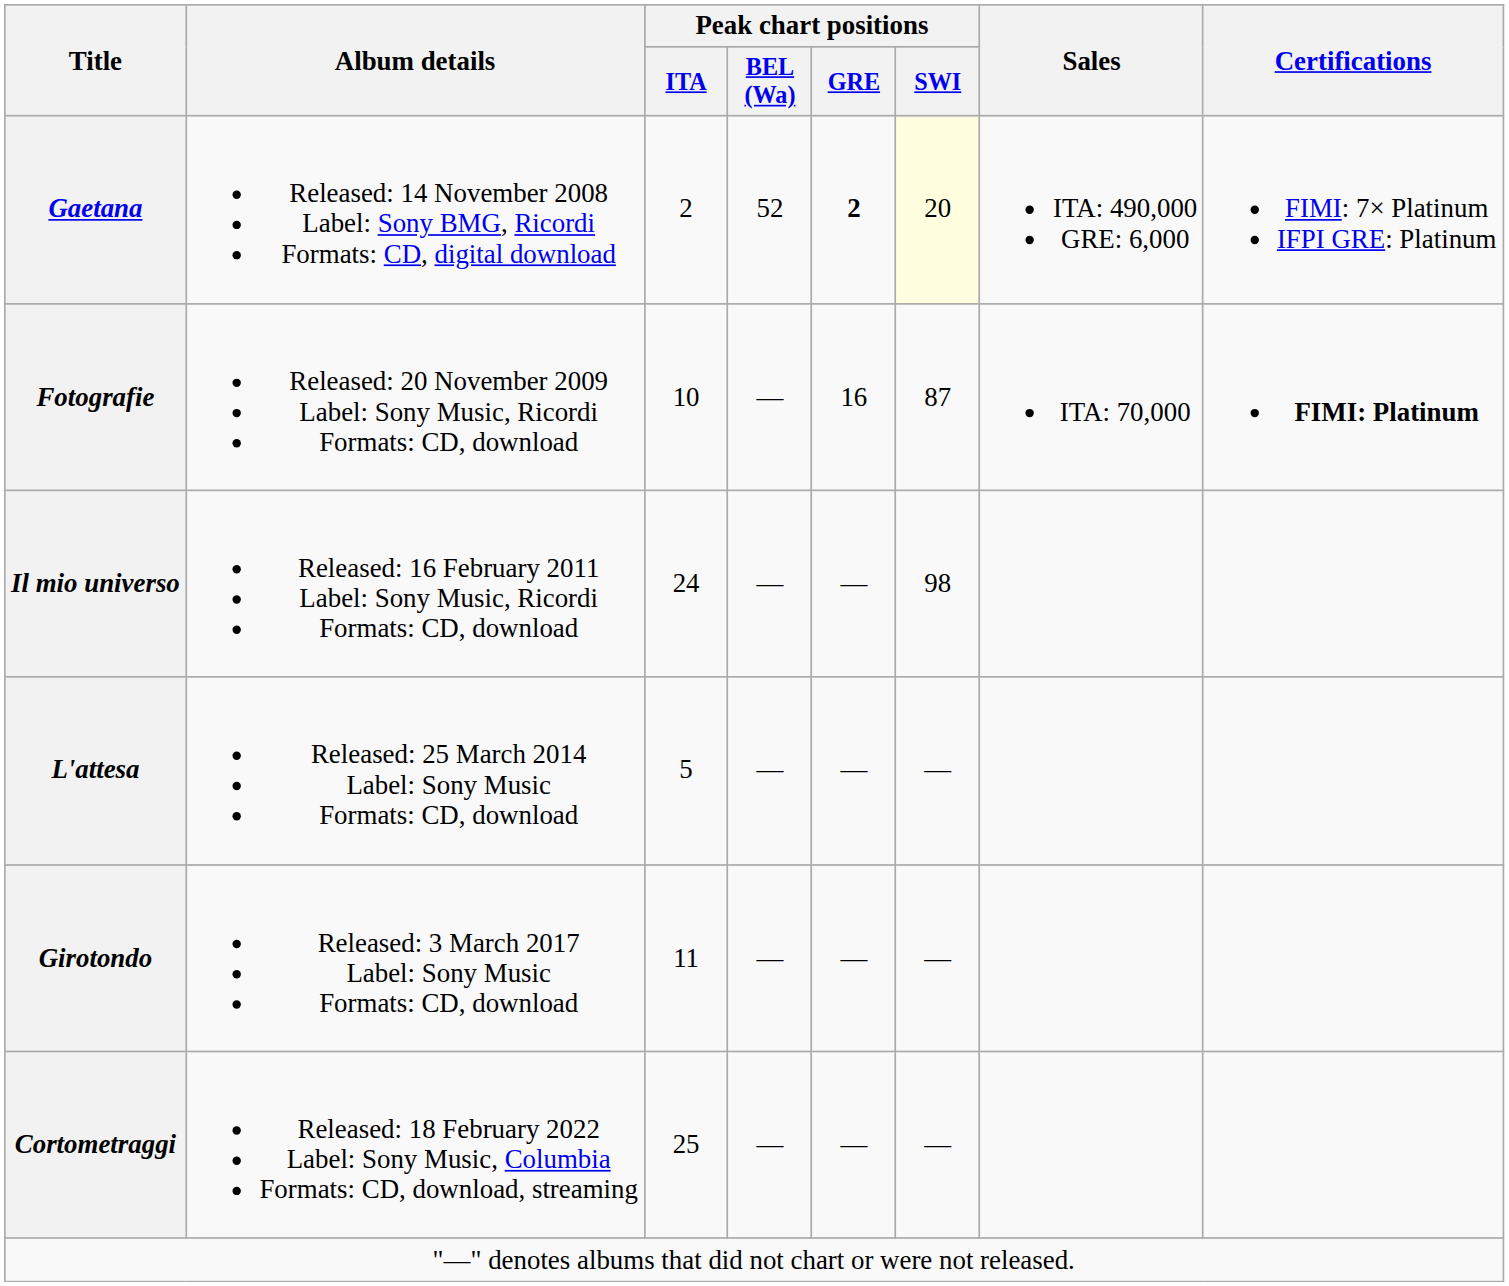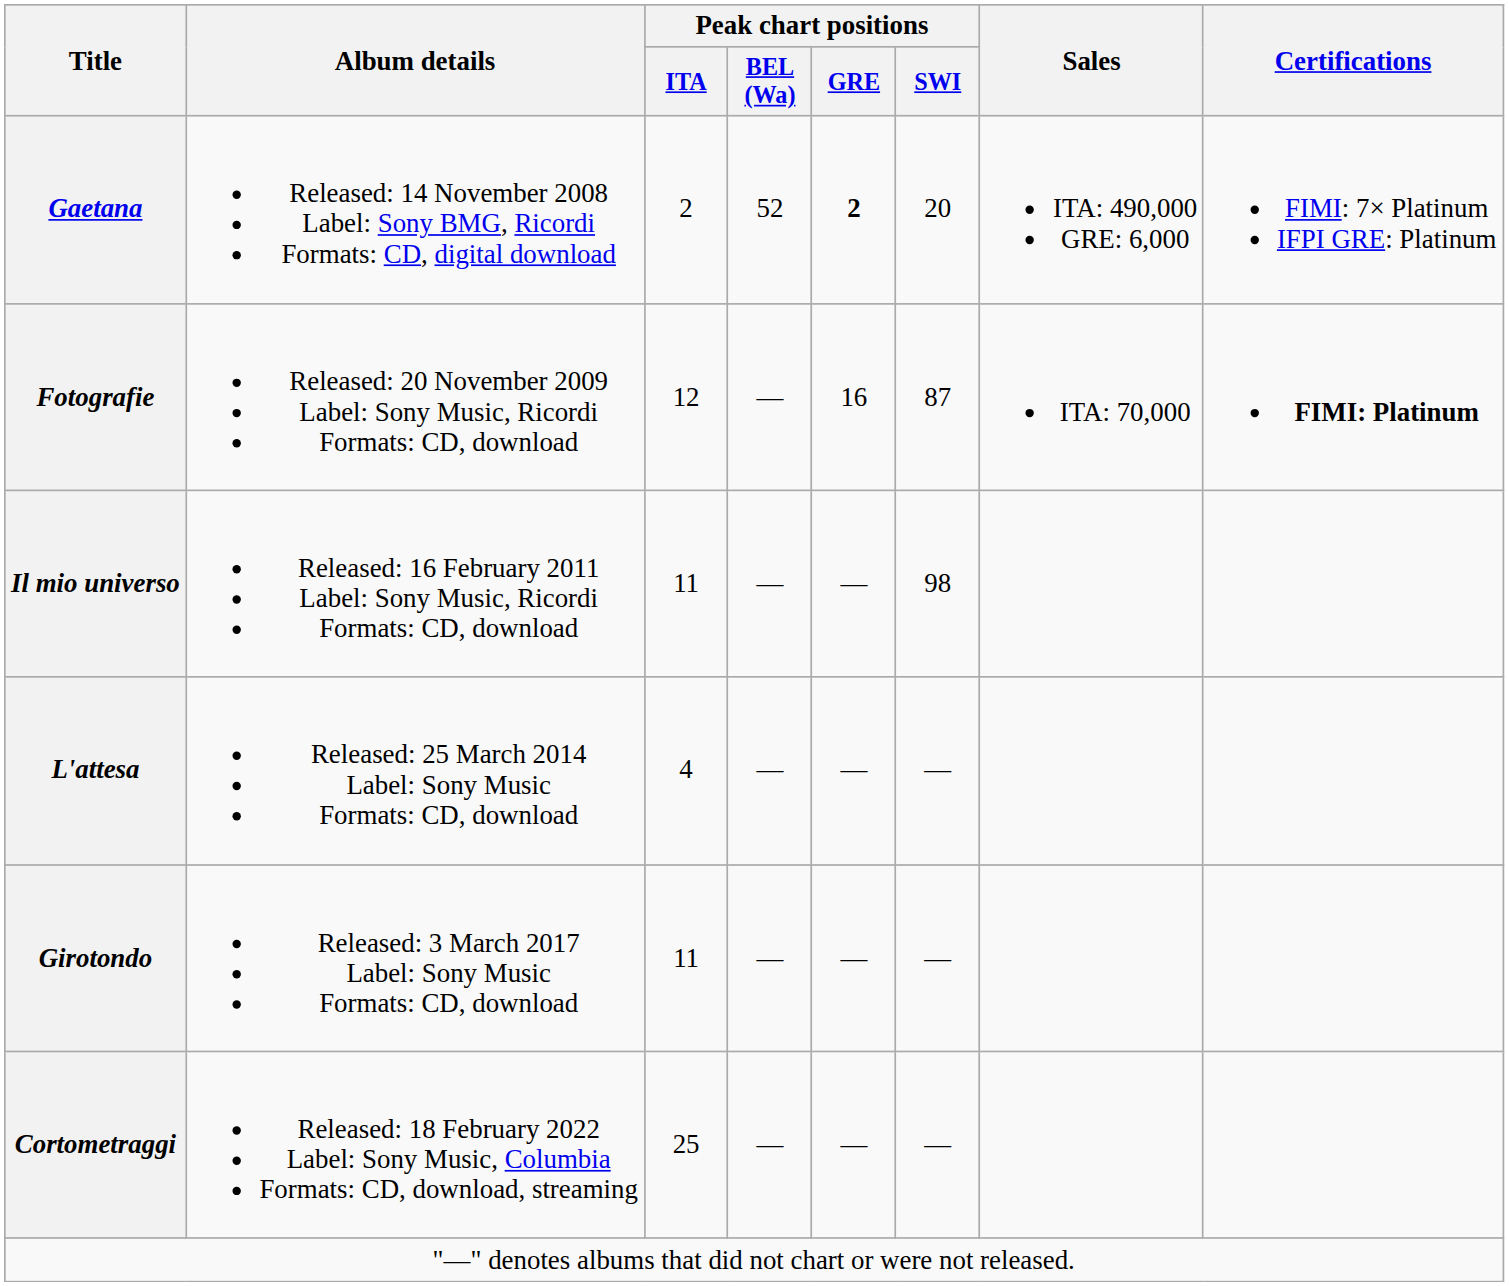(938, 209) lightyellow background -> (938, 209) no background
(686, 396) 10 -> (686, 396) 12
(686, 583) 24 -> (686, 583) 11
(686, 770) 5 -> (686, 770) 4
